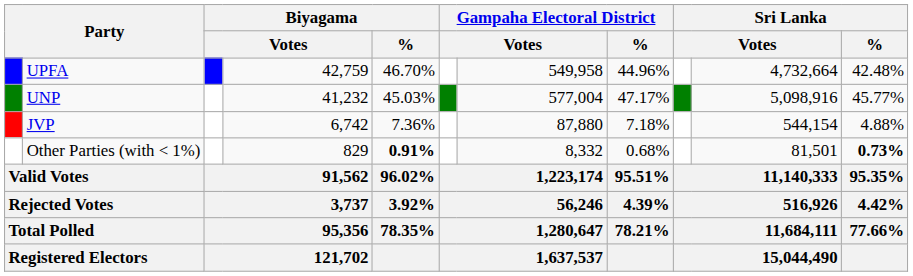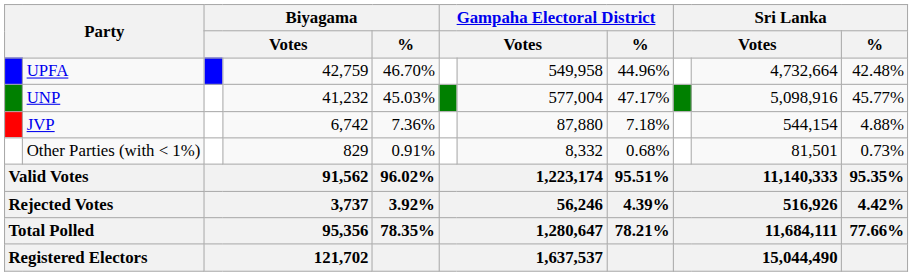(412, 151) bold -> (413, 151) normal
(881, 151) bold -> (882, 151) normal
